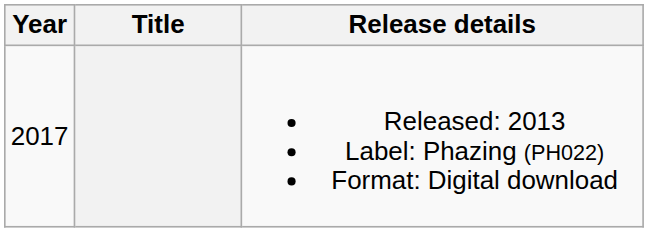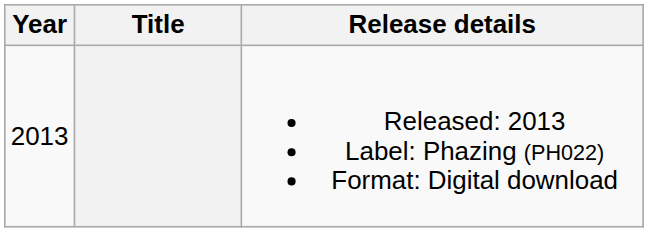(40, 135) 2017 -> (40, 135) 2013
